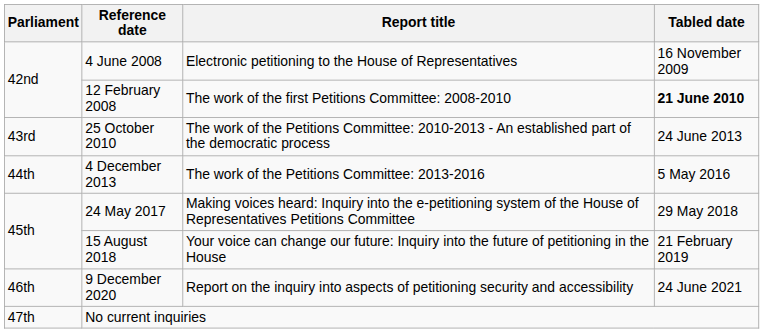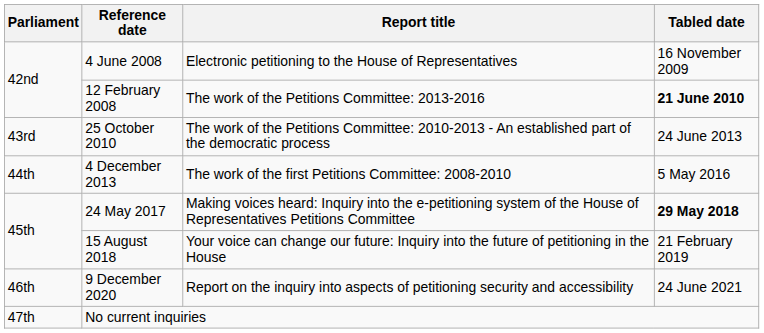(348, 98) The work of the first Petitions Committee: 2008-2010 -> (335, 98) The work of the Petitions Committee: 2013-2016
(335, 174) The work of the Petitions Committee: 2013-2016 -> (348, 174) The work of the first Petitions Committee: 2008-2010
(698, 212) normal -> (698, 212) bold
